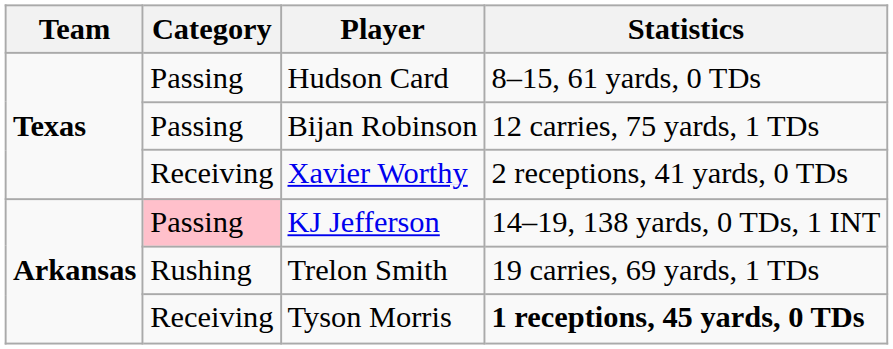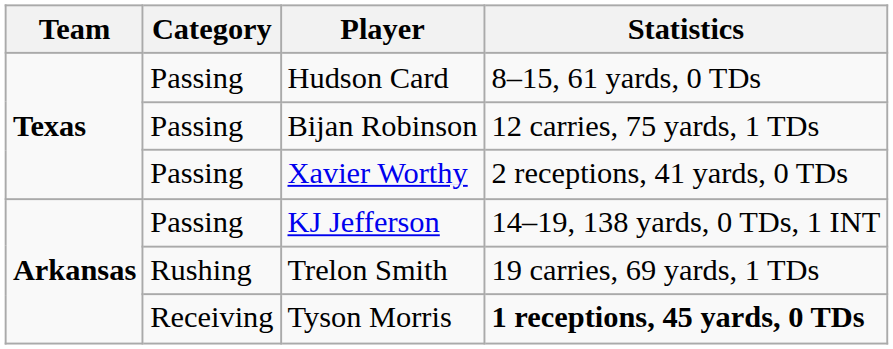(212, 173) Receiving -> (197, 173) Passing
(197, 221) pink background -> (197, 221) no background
